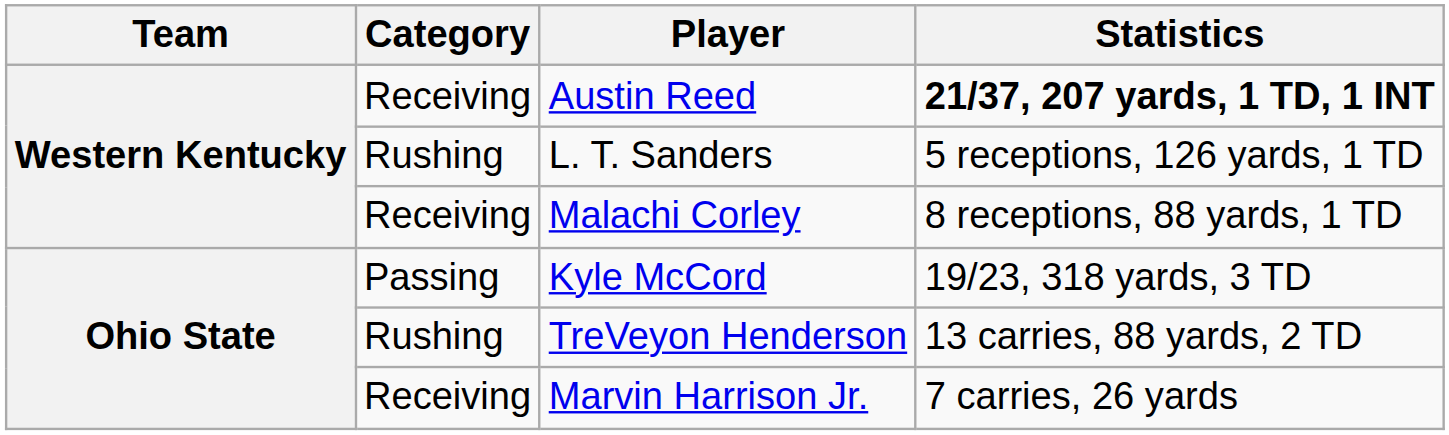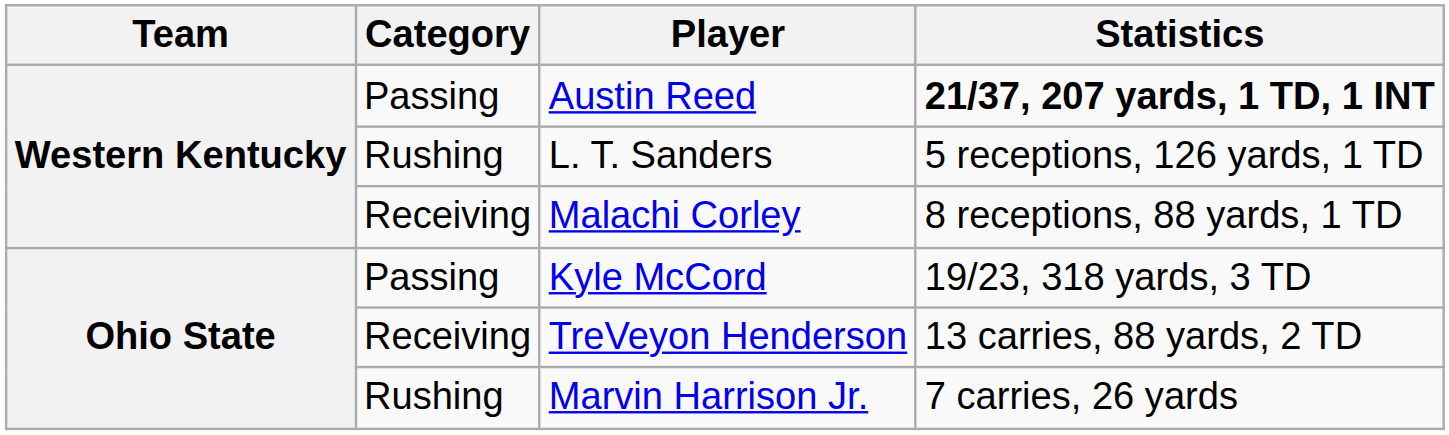(448, 95) Receiving -> (432, 95) Passing
(434, 336) Rushing -> (448, 336) Receiving
(448, 397) Receiving -> (434, 397) Rushing
